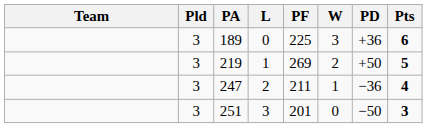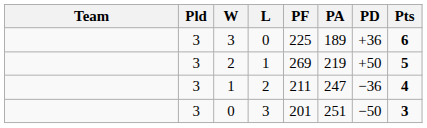columns swapped: (335, 16) <-> (231, 16)
